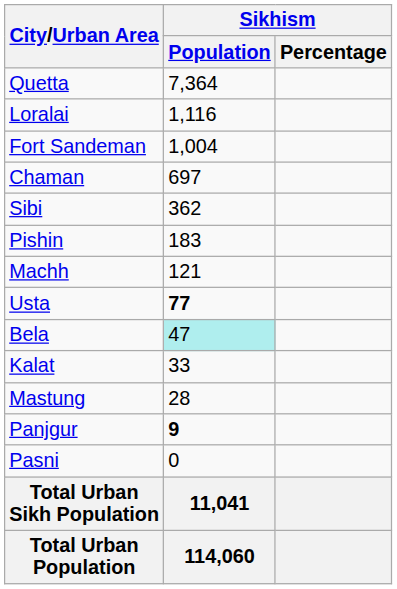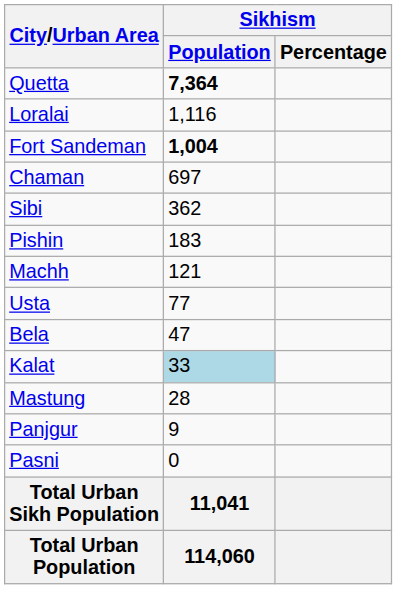(193, 83) normal -> (193, 83) bold
(193, 146) normal -> (193, 146) bold
(179, 303) bold -> (179, 303) normal
(179, 334) paleturquoise background -> (179, 334) no background
(179, 366) no background -> (179, 366) lightblue background
(174, 429) bold -> (174, 429) normal
